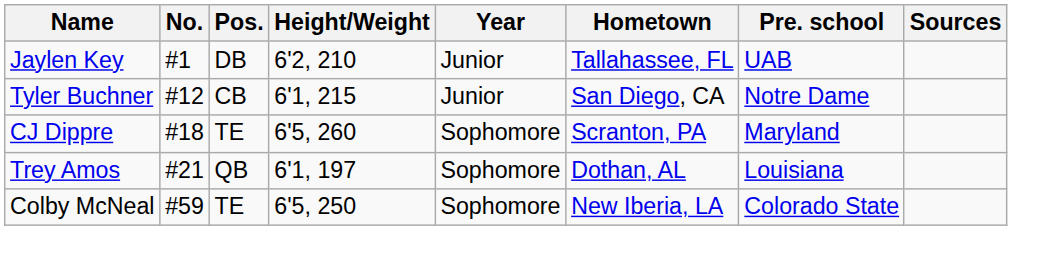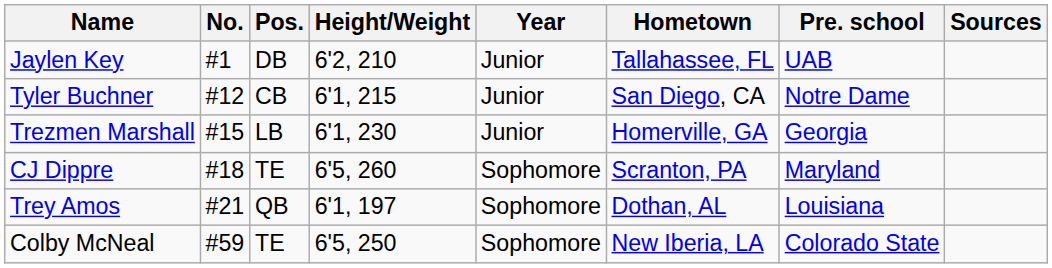+ row: (102, 133)
